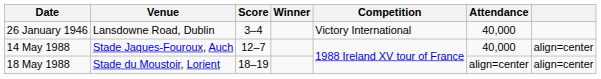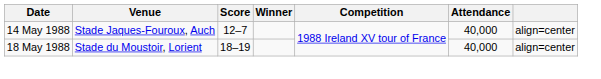- row: (47, 30)
(499, 64) align=center -> (481, 47) 40,000
